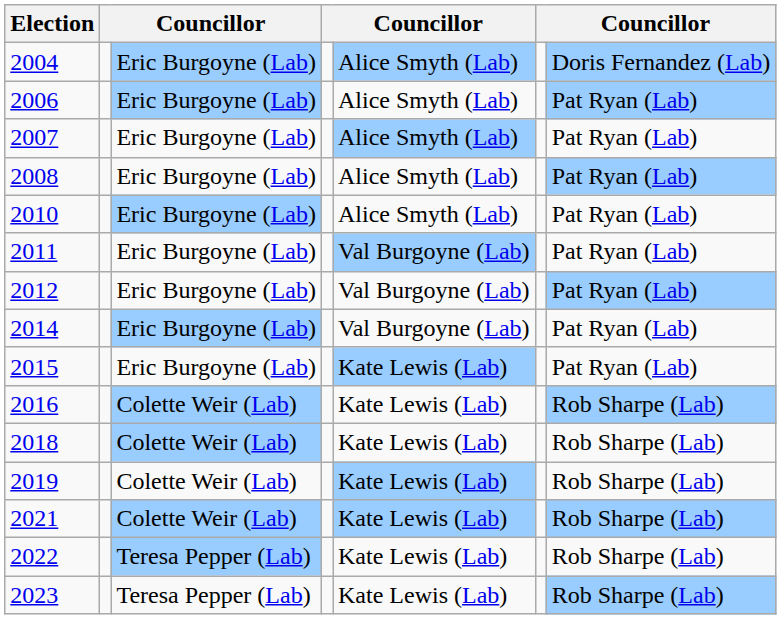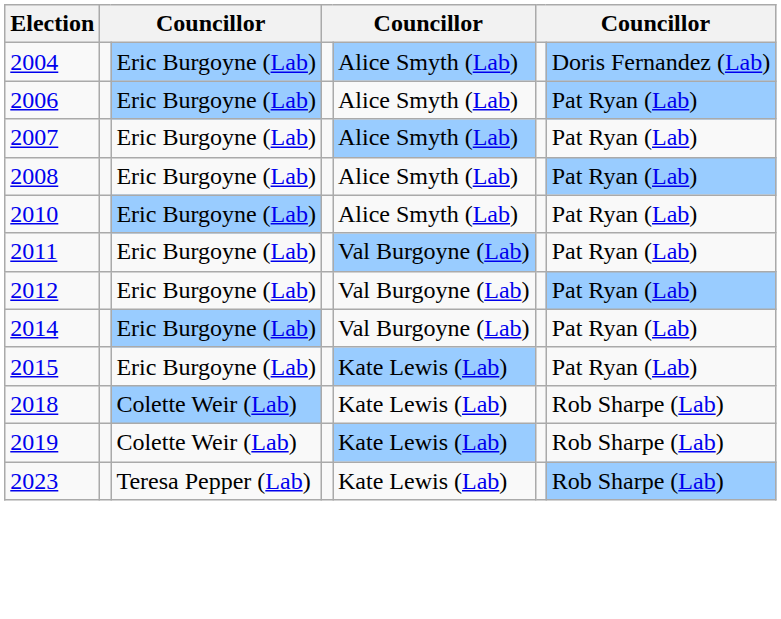- row: (34, 404)
- row: (34, 518)
- row: (34, 556)
